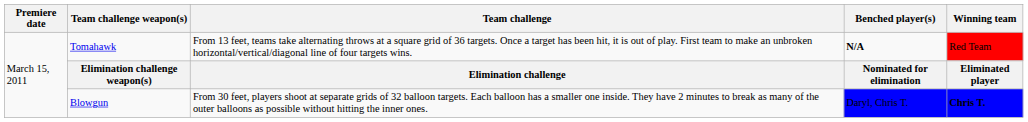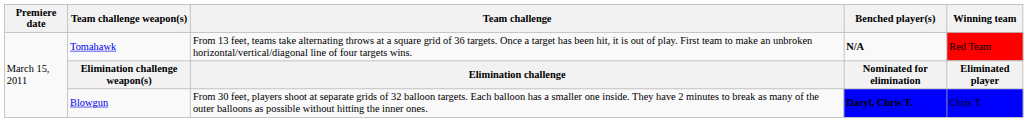(877, 103) normal -> (880, 103) bold
(967, 103) bold -> (966, 103) normal
